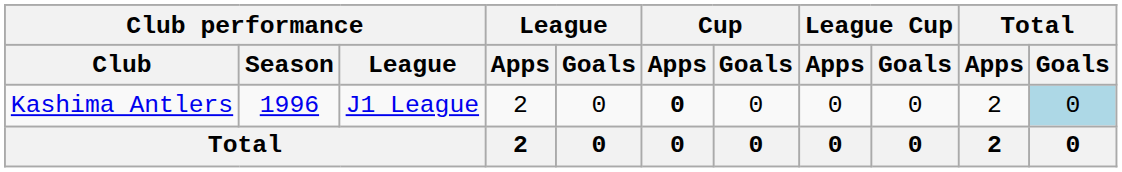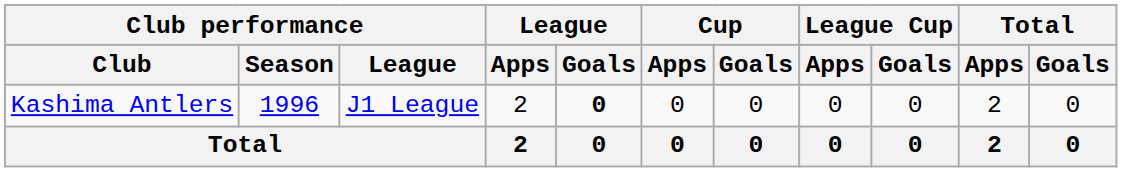(599, 106) normal -> (599, 106) bold
(677, 106) bold -> (677, 106) normal
(1073, 106) lightblue background -> (1073, 106) no background
